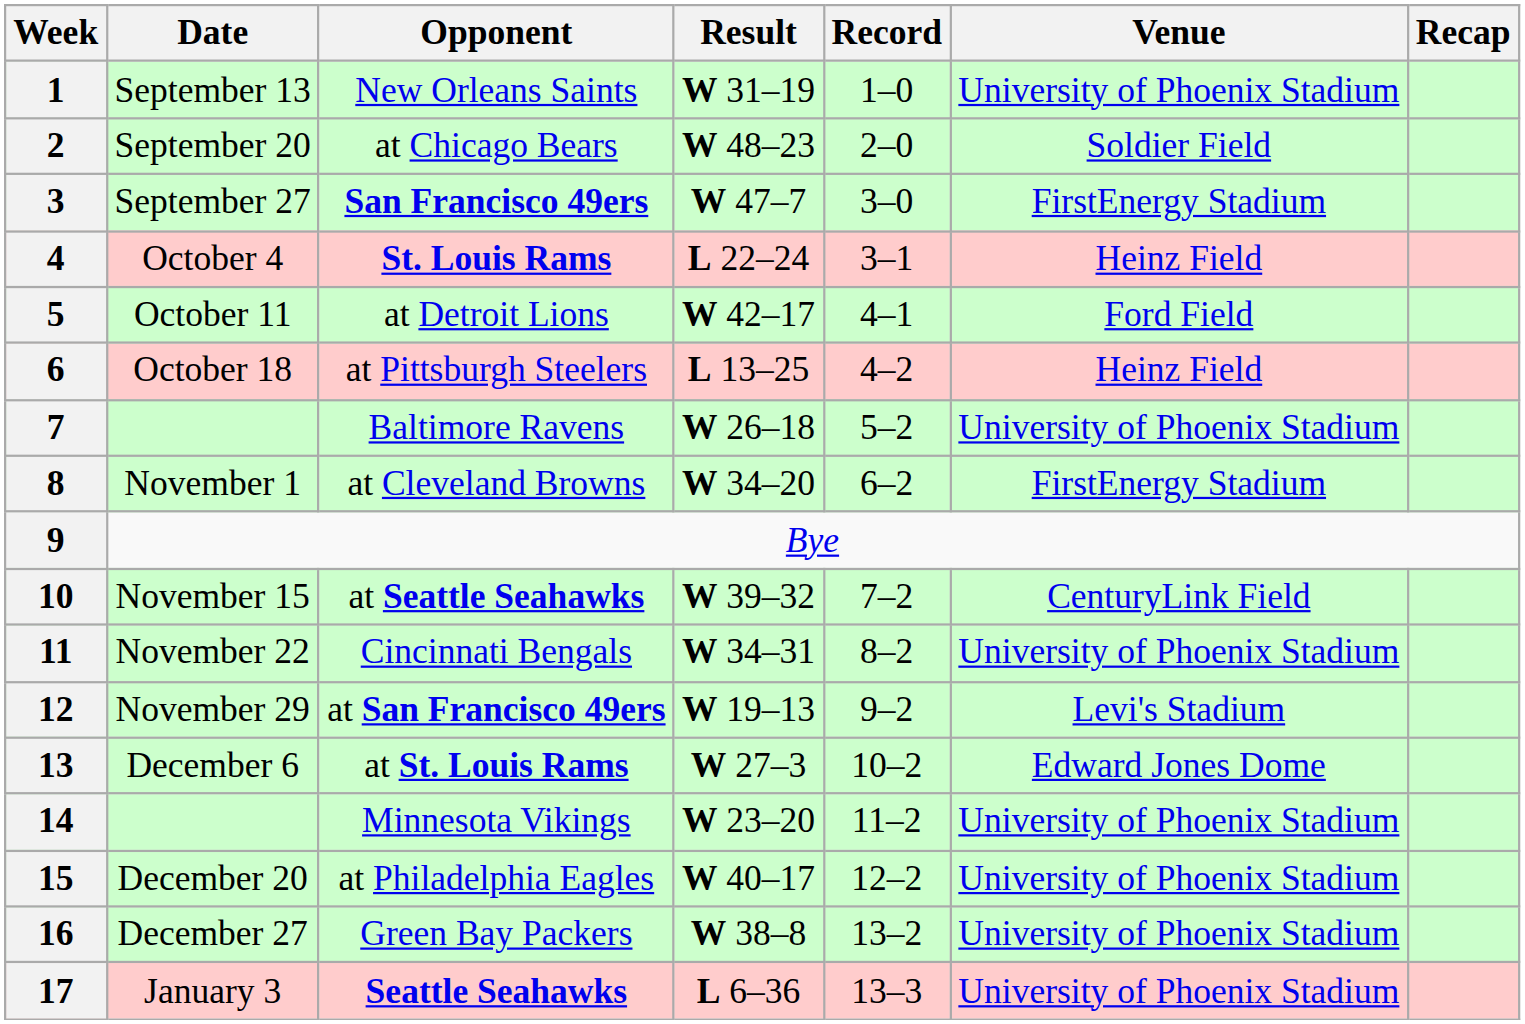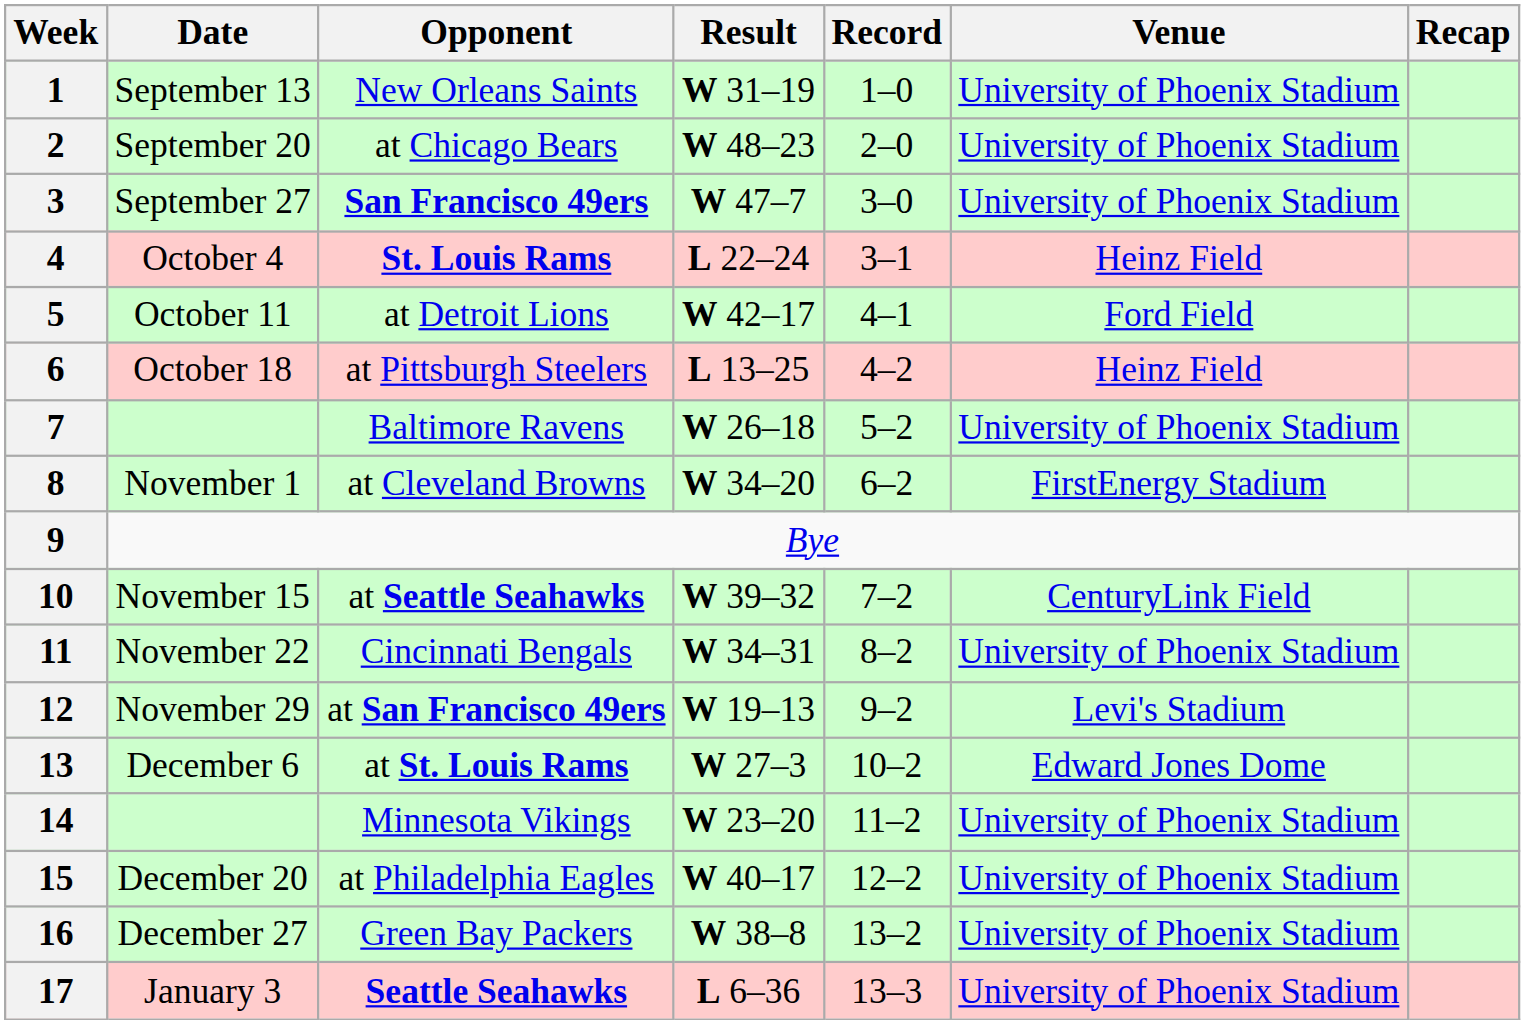(1179, 145) Soldier Field -> (1179, 145) University of Phoenix Stadium
(1179, 201) FirstEnergy Stadium -> (1179, 201) University of Phoenix Stadium
